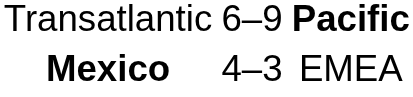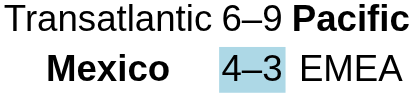(252, 69) no background -> (252, 69) lightblue background
